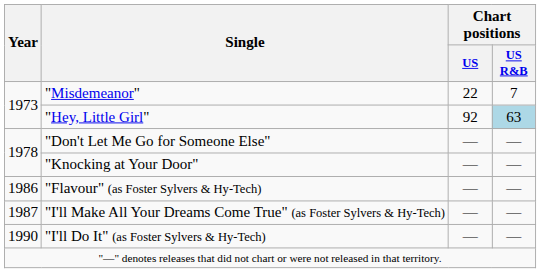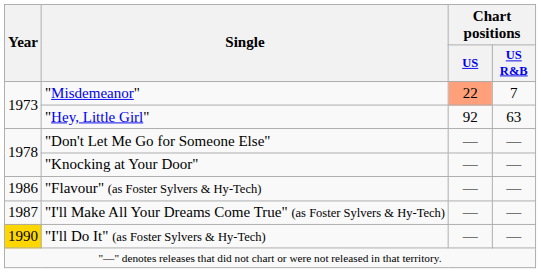(470, 93) no background -> (470, 93) lightsalmon background
(514, 117) lightblue background -> (514, 117) no background
(23, 236) no background -> (23, 236) gold background
